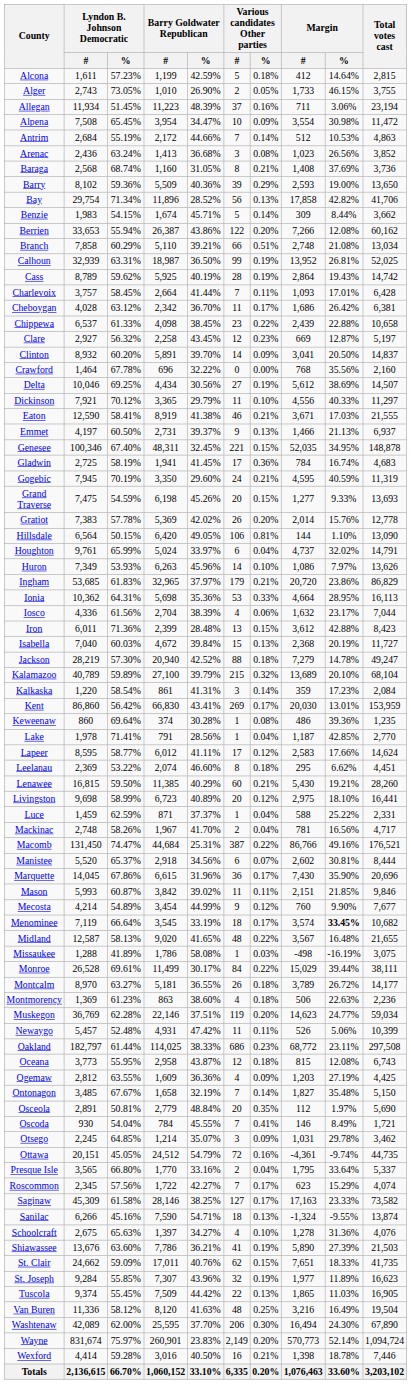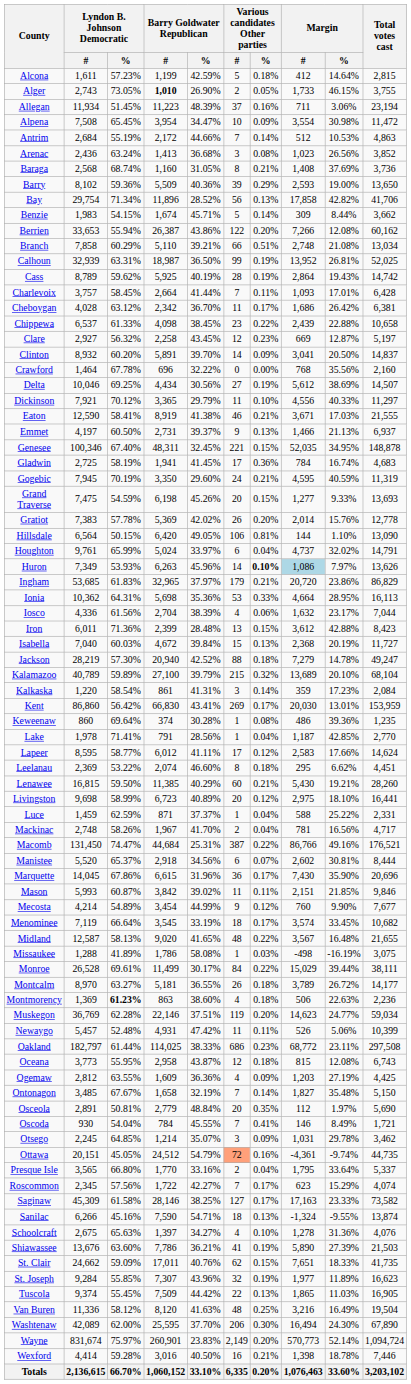(166, 91) normal -> (166, 91) bold
(266, 566) normal -> (266, 566) bold
(303, 566) no background -> (303, 566) lightblue background
(344, 922) bold -> (344, 922) normal
(126, 1000) normal -> (126, 1000) bold
(237, 1155) no background -> (237, 1155) lightsalmon background
